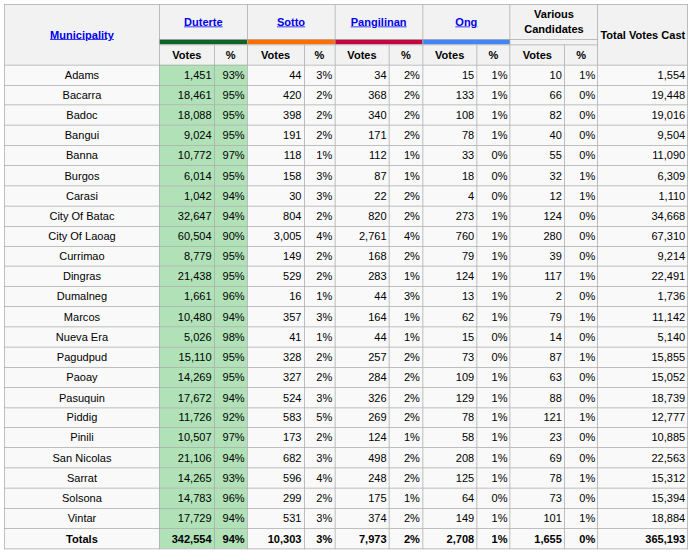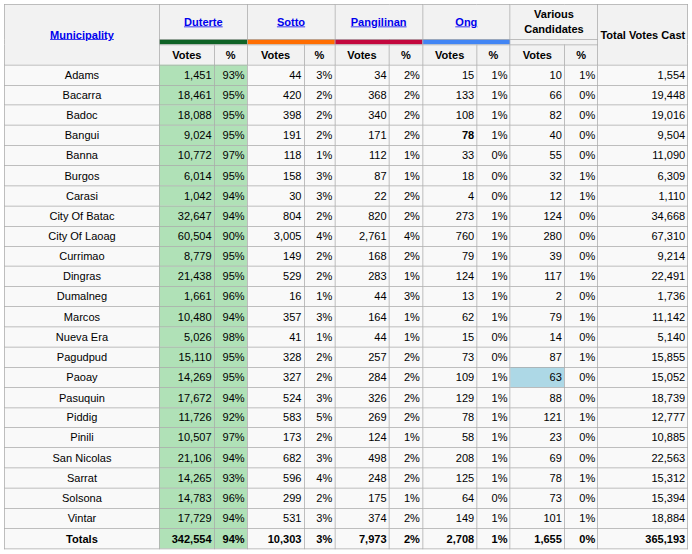(468, 135) normal -> (468, 135) bold
(556, 377) no background -> (556, 377) lightblue background
